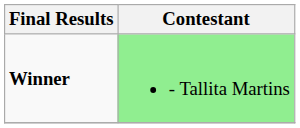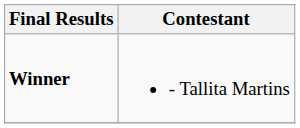(206, 89) lightgreen background -> (206, 89) no background
